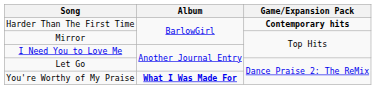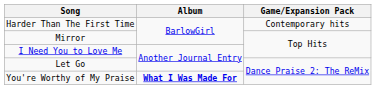(307, 24) bold -> (307, 24) normal
